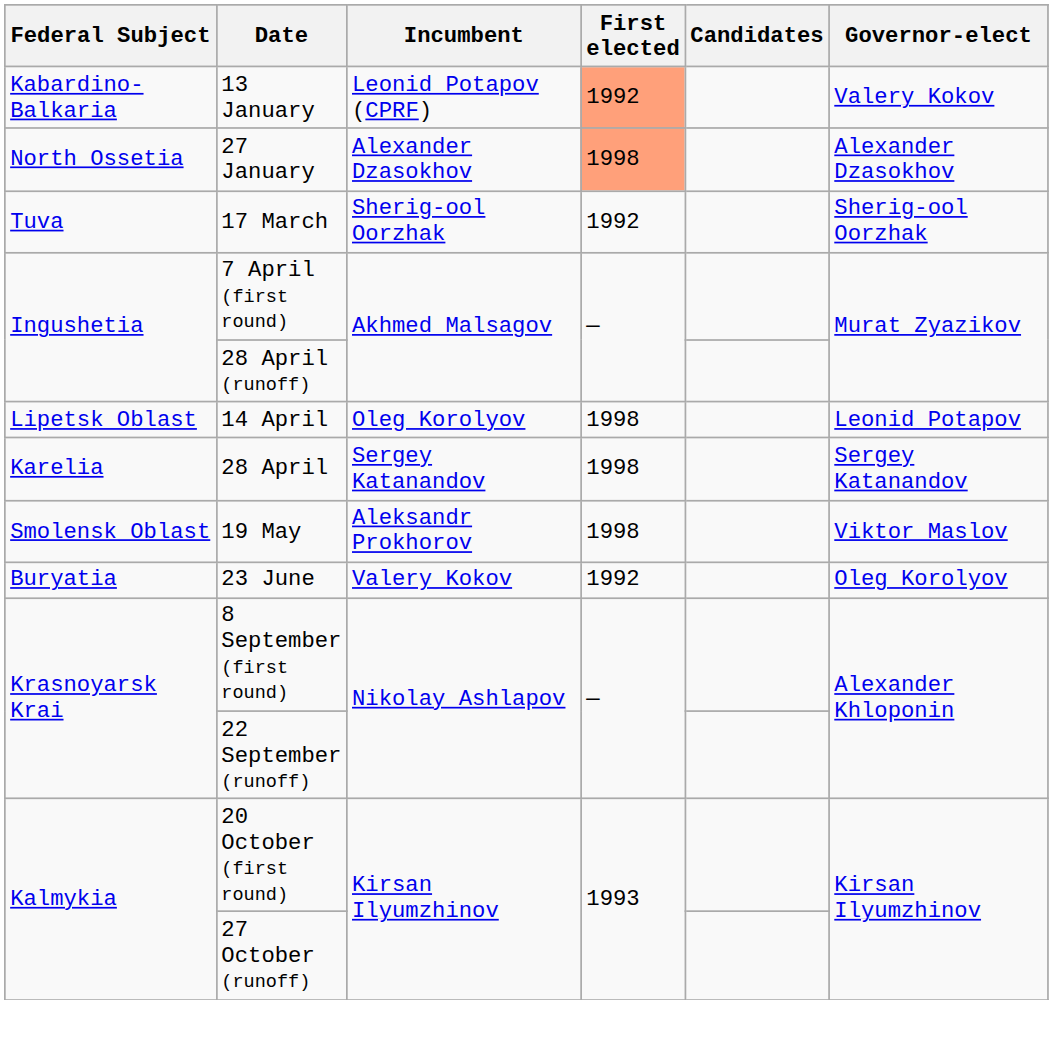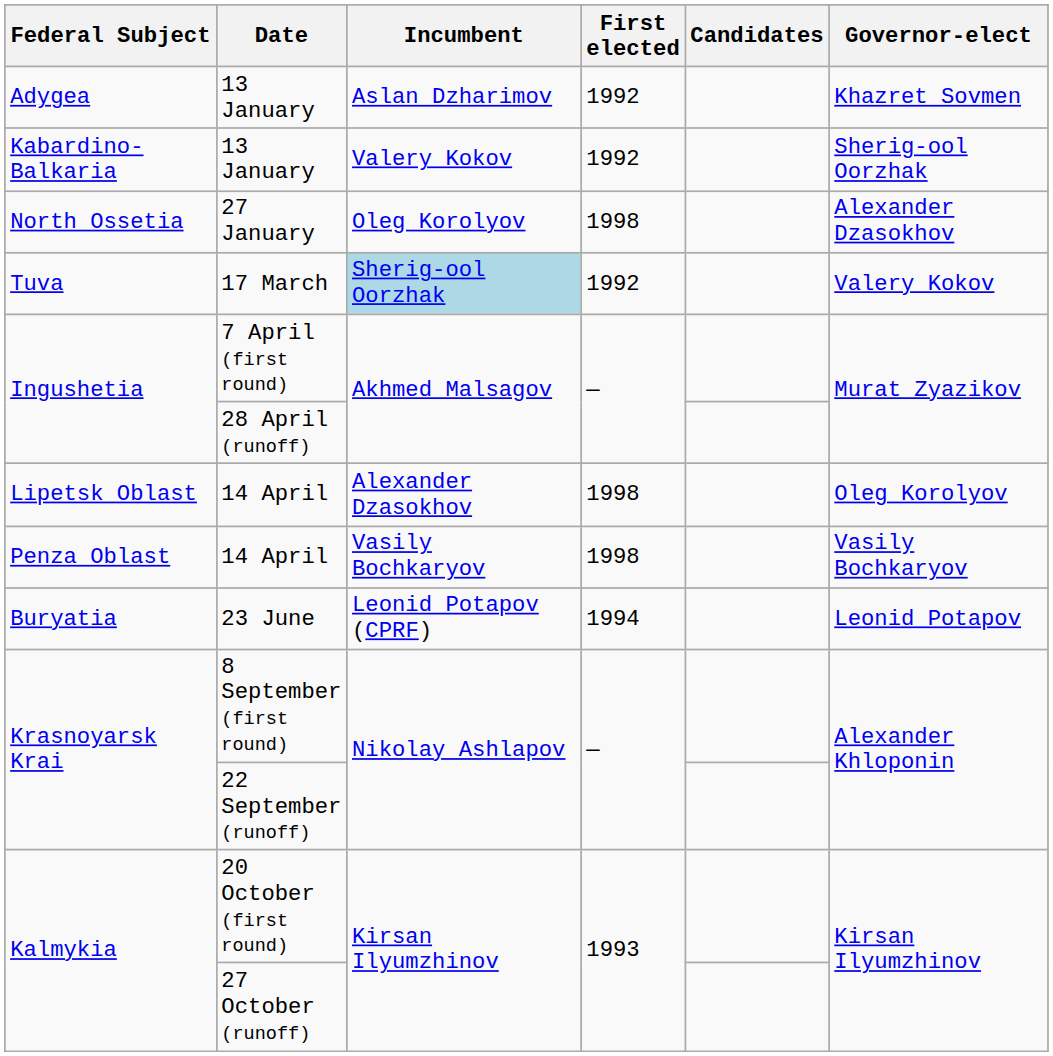+ row: (50, 98)
(445, 98) Leonid Potapov (CPRF) -> (432, 160) Valery Kokov
(613, 98) lightsalmon background -> (613, 160) no background
(914, 98) Valery Kokov -> (901, 160) Sherig-ool Oorzhak
(412, 160) Alexander Dzasokhov -> (439, 221) Oleg Korolyov
(613, 160) lightsalmon background -> (613, 221) no background
(419, 221) no background -> (419, 283) lightblue background
(901, 221) Sherig-ool Oorzhak -> (914, 283) Valery Kokov
(439, 420) Oleg Korolyov -> (412, 495) Alexander Dzasokhov
(928, 420) Leonid Potapov -> (921, 495) Oleg Korolyov
+ row: (90, 556)
- row: (57, 469)
- row: (110, 531)
(432, 580) Valery Kokov -> (445, 618) Leonid Potapov (CPRF)
(613, 580) 1992 -> (613, 618) 1994
(921, 580) Oleg Korolyov -> (928, 618) Leonid Potapov
